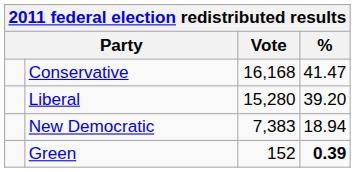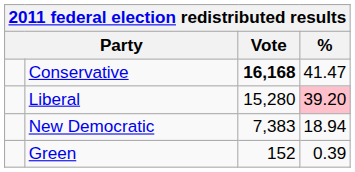(269, 72) normal -> (269, 72) bold
(325, 99) no background -> (325, 99) pink background
(330, 153) bold -> (330, 153) normal
